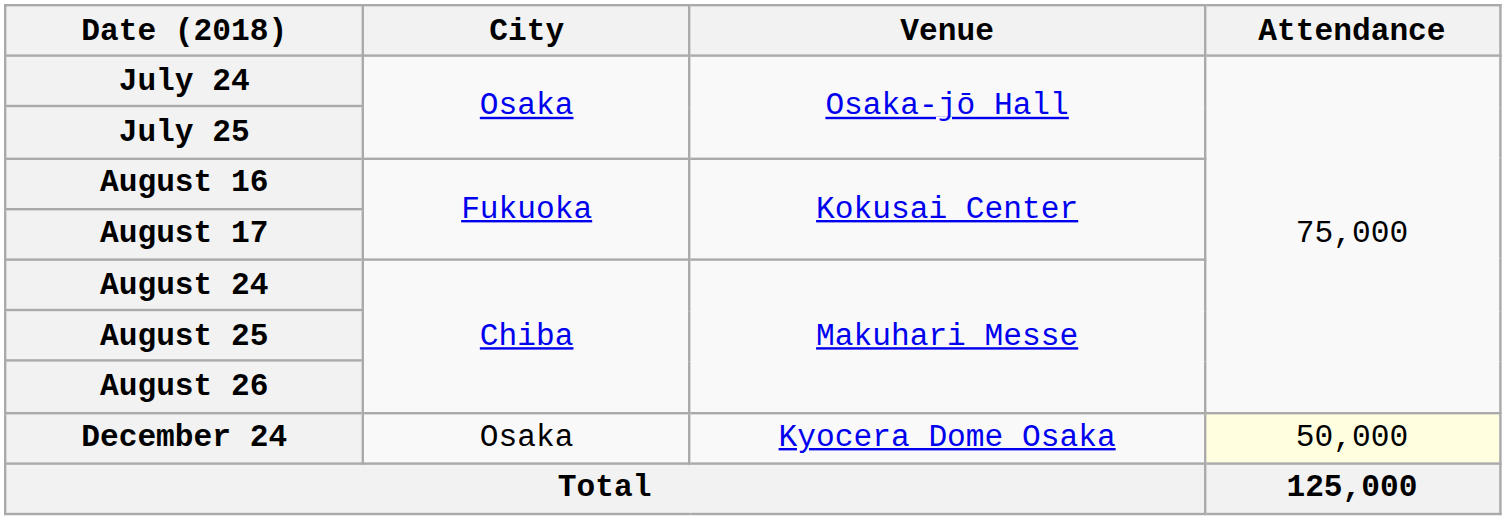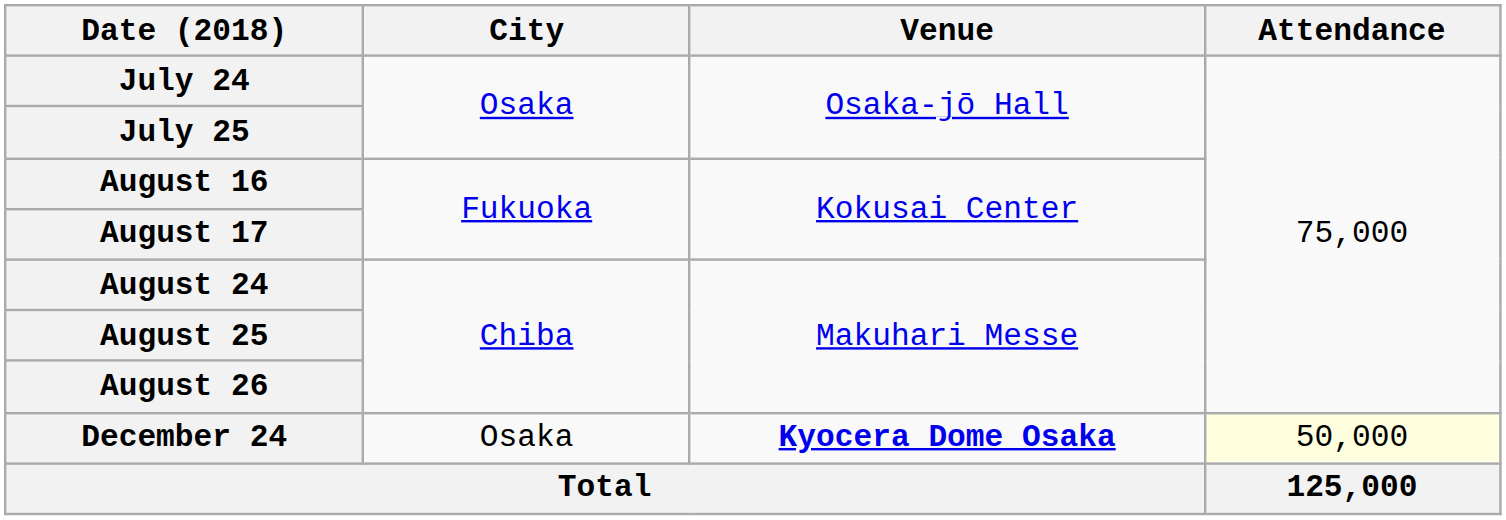(947, 437) normal -> (947, 437) bold
